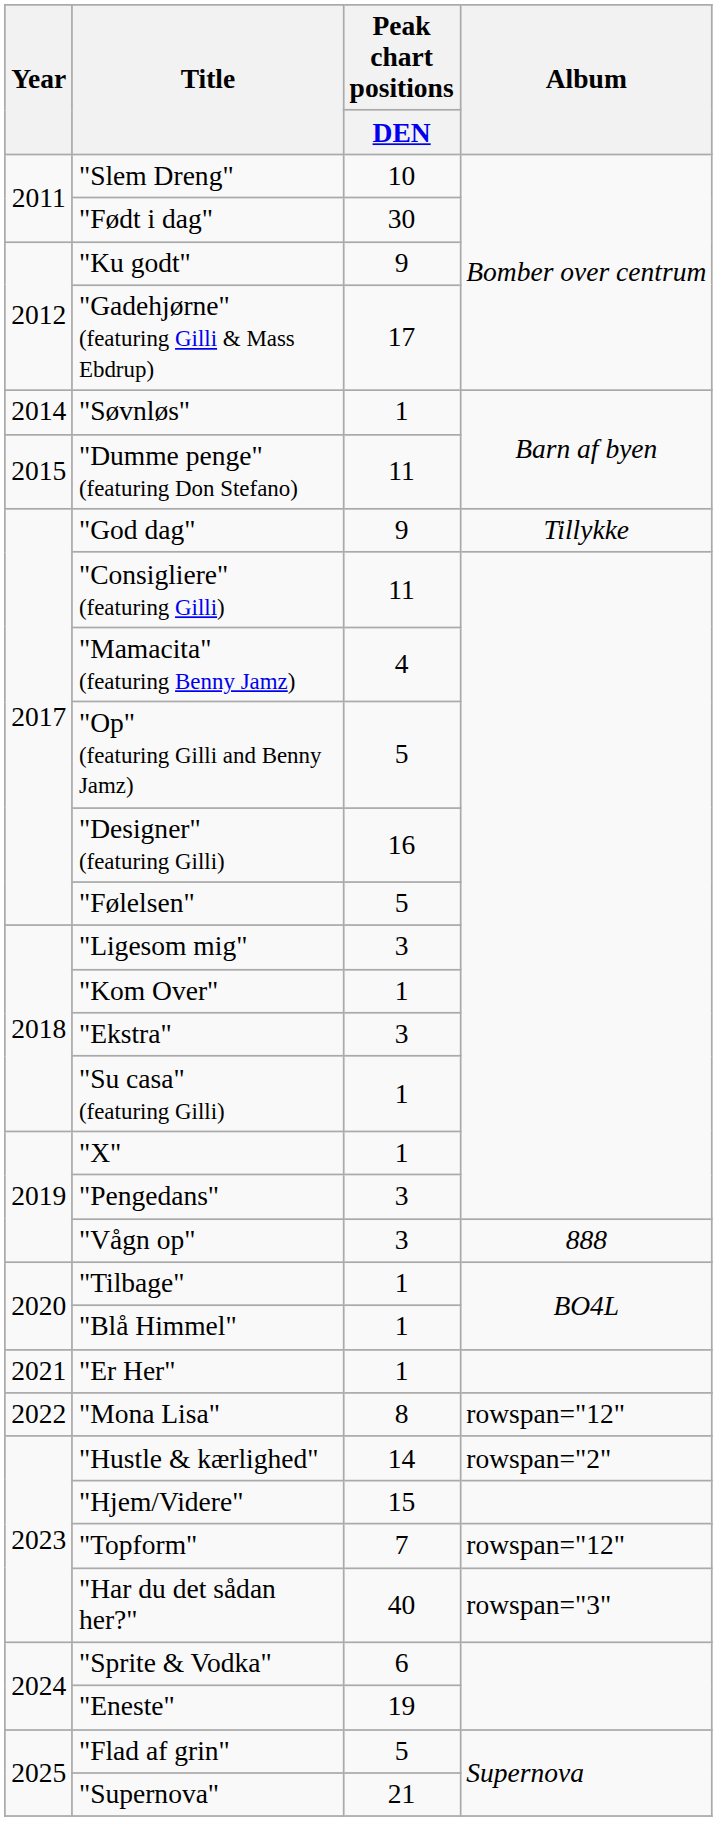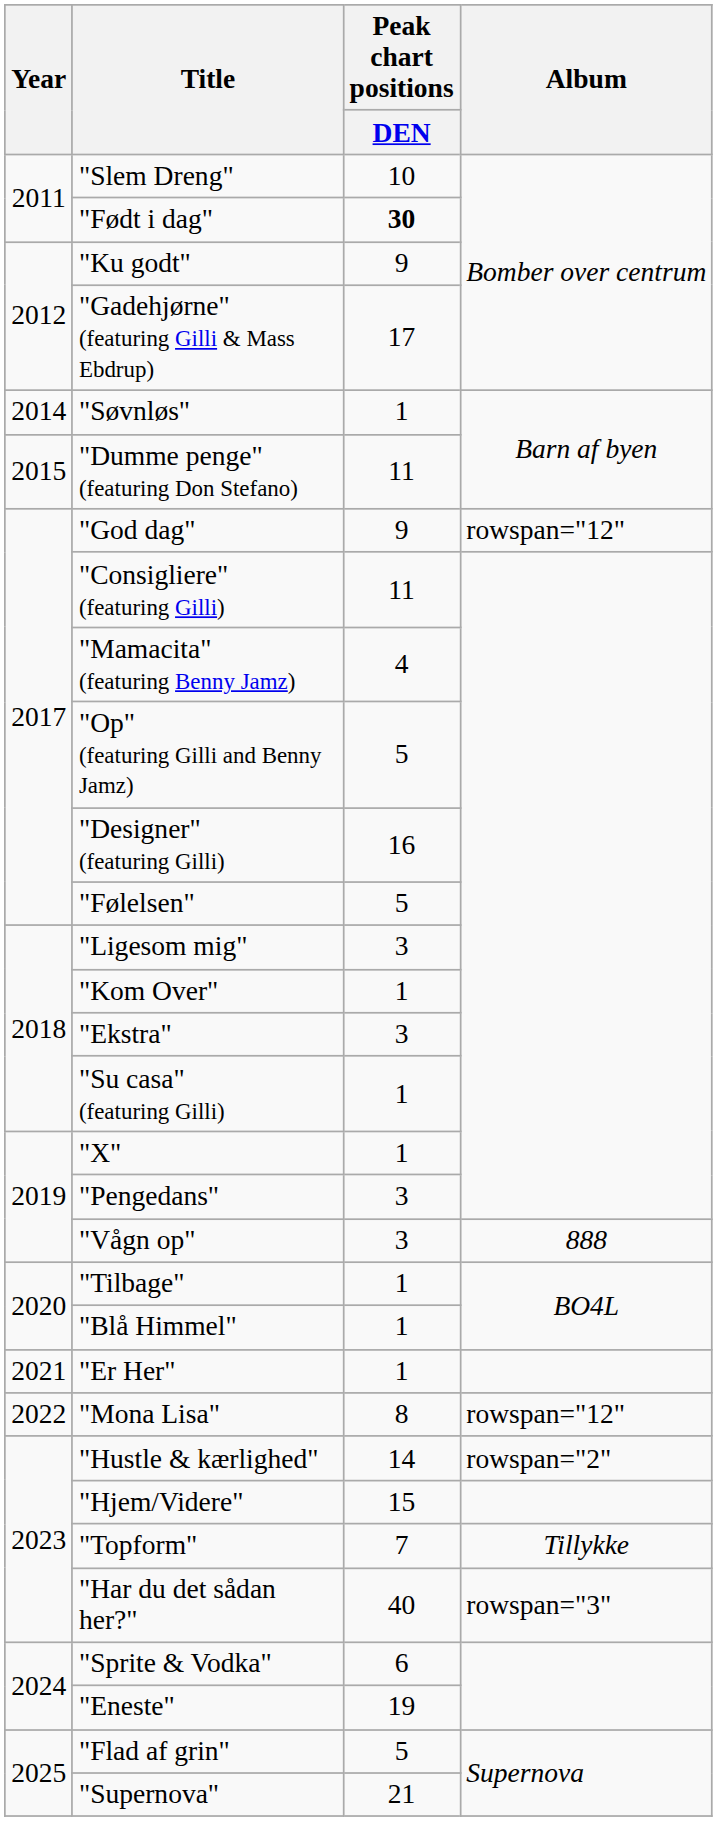(402, 219) normal -> (402, 219) bold
(586, 530) Tillykke -> (546, 530) rowspan="12"
(546, 1545) rowspan="12" -> (586, 1545) Tillykke
